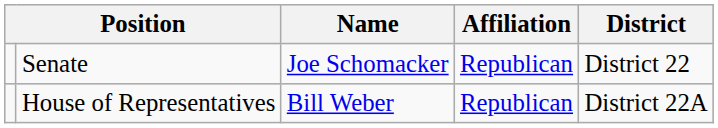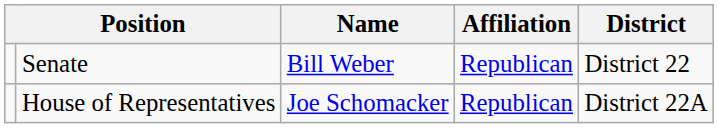(368, 63) Joe Schomacker -> (340, 63) Bill Weber
(340, 102) Bill Weber -> (368, 102) Joe Schomacker
